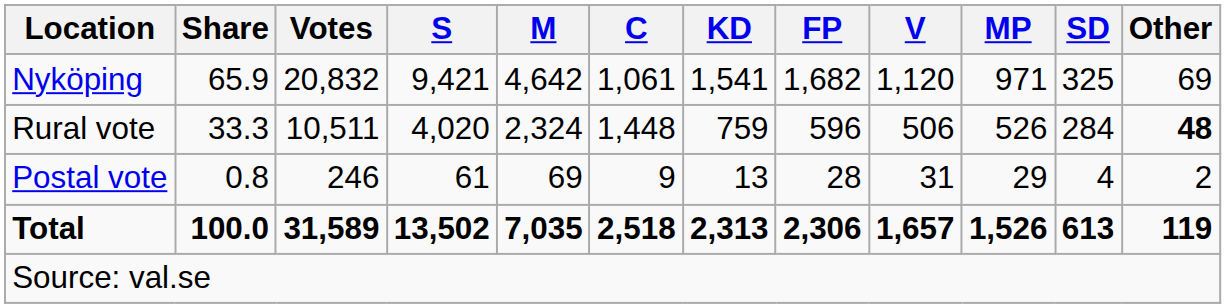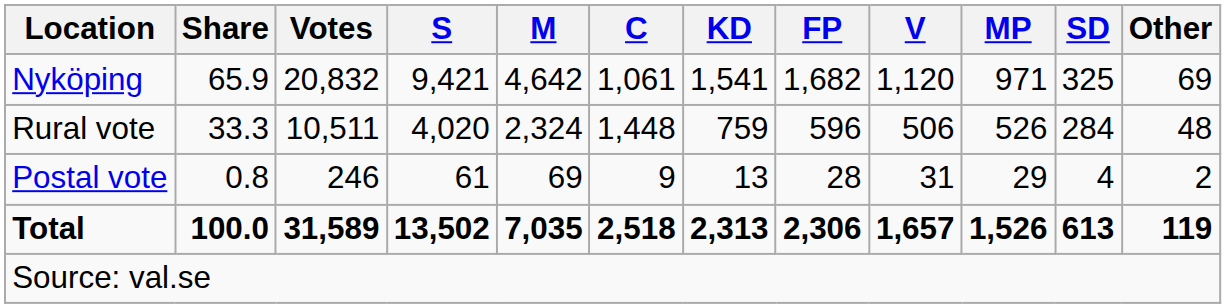(1195, 128) bold -> (1195, 128) normal
